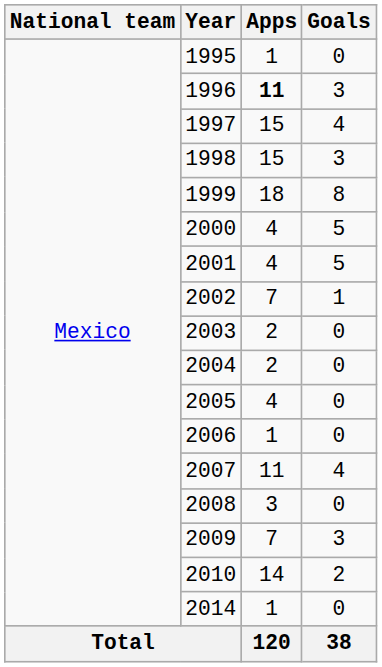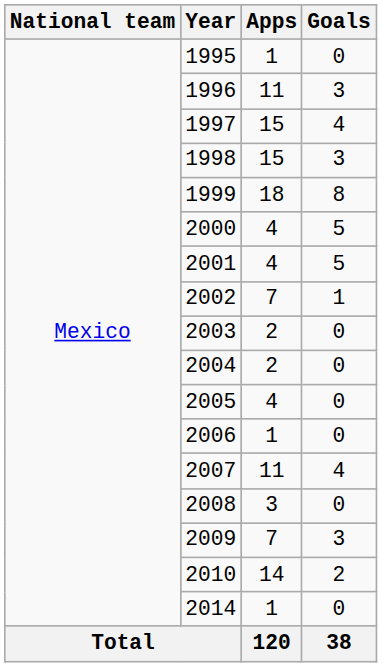(272, 91) bold -> (272, 91) normal
